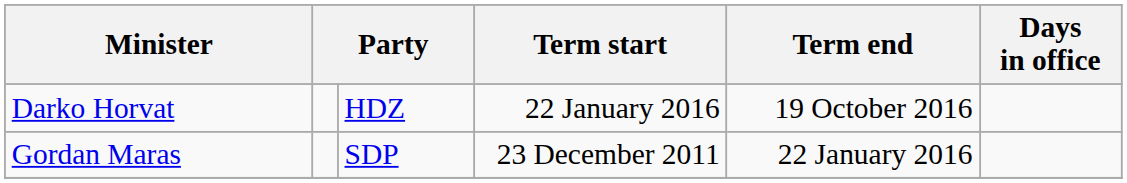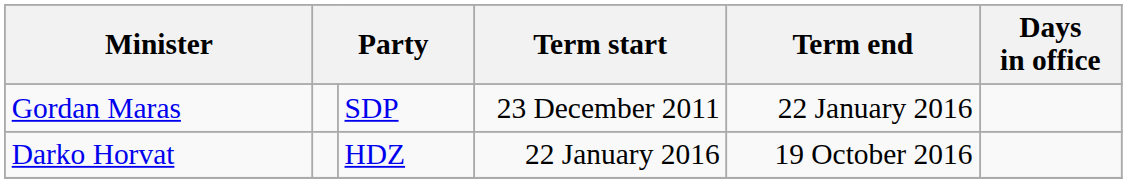rows swapped: (96, 154) <-> (93, 107)
